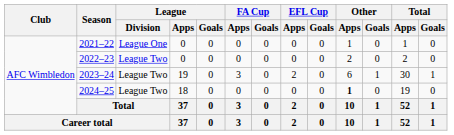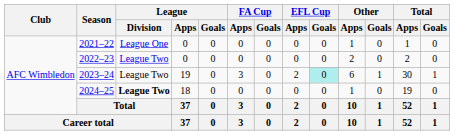(322, 75) no background -> (324, 75) paleturquoise background
(143, 91) normal -> (144, 91) bold
(349, 91) bold -> (352, 91) normal
